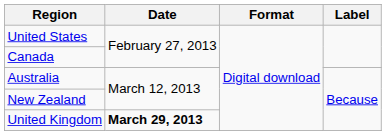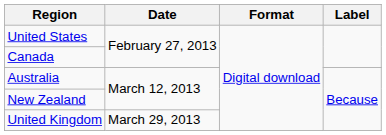(155, 120) bold -> (154, 120) normal
